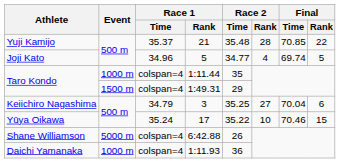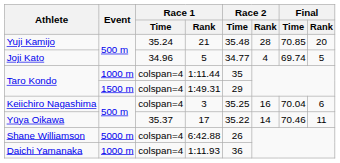(161, 43) 35.37 -> (161, 43) 35.24
(321, 43) 22 -> (321, 43) 20
(161, 104) 34.79 -> (161, 104) colspan=4
(265, 104) 27 -> (265, 104) 16
(161, 120) 35.24 -> (161, 120) 35.37
(265, 120) 10 -> (265, 120) 14
(321, 120) 15 -> (321, 120) 11
